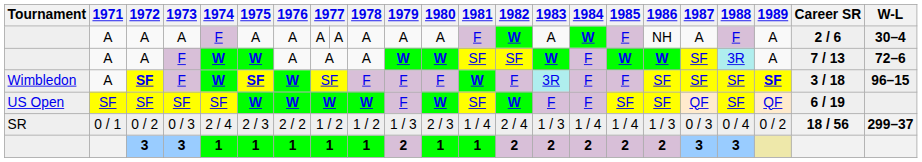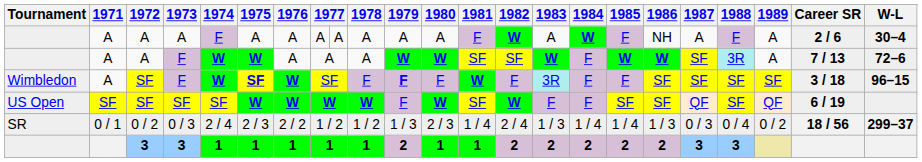(145, 80) bold -> (145, 80) normal
(403, 80) normal -> (403, 80) bold
(773, 80) bold -> (773, 80) normal
